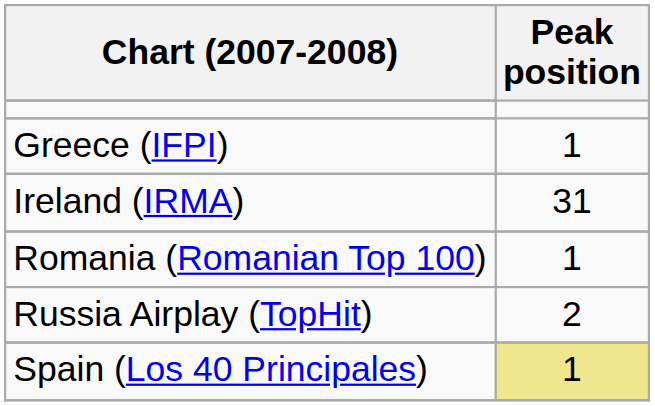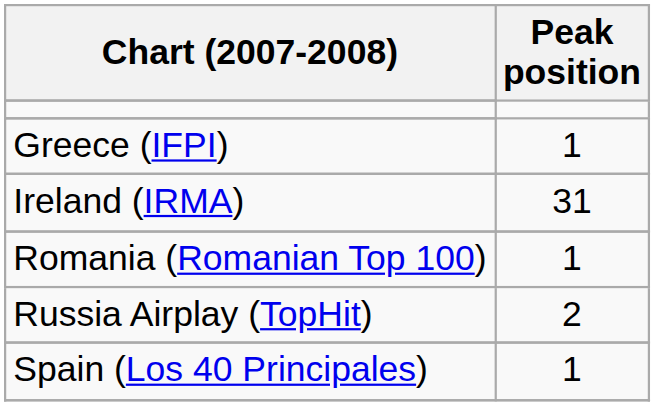(572, 370) khaki background -> (572, 370) no background
